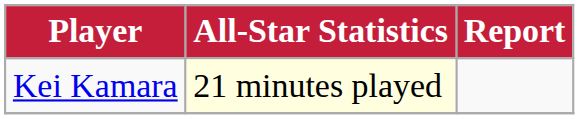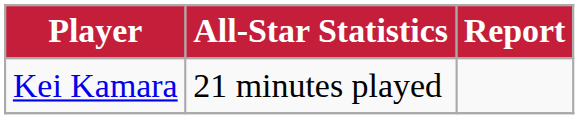(318, 85) lightyellow background -> (318, 85) no background
